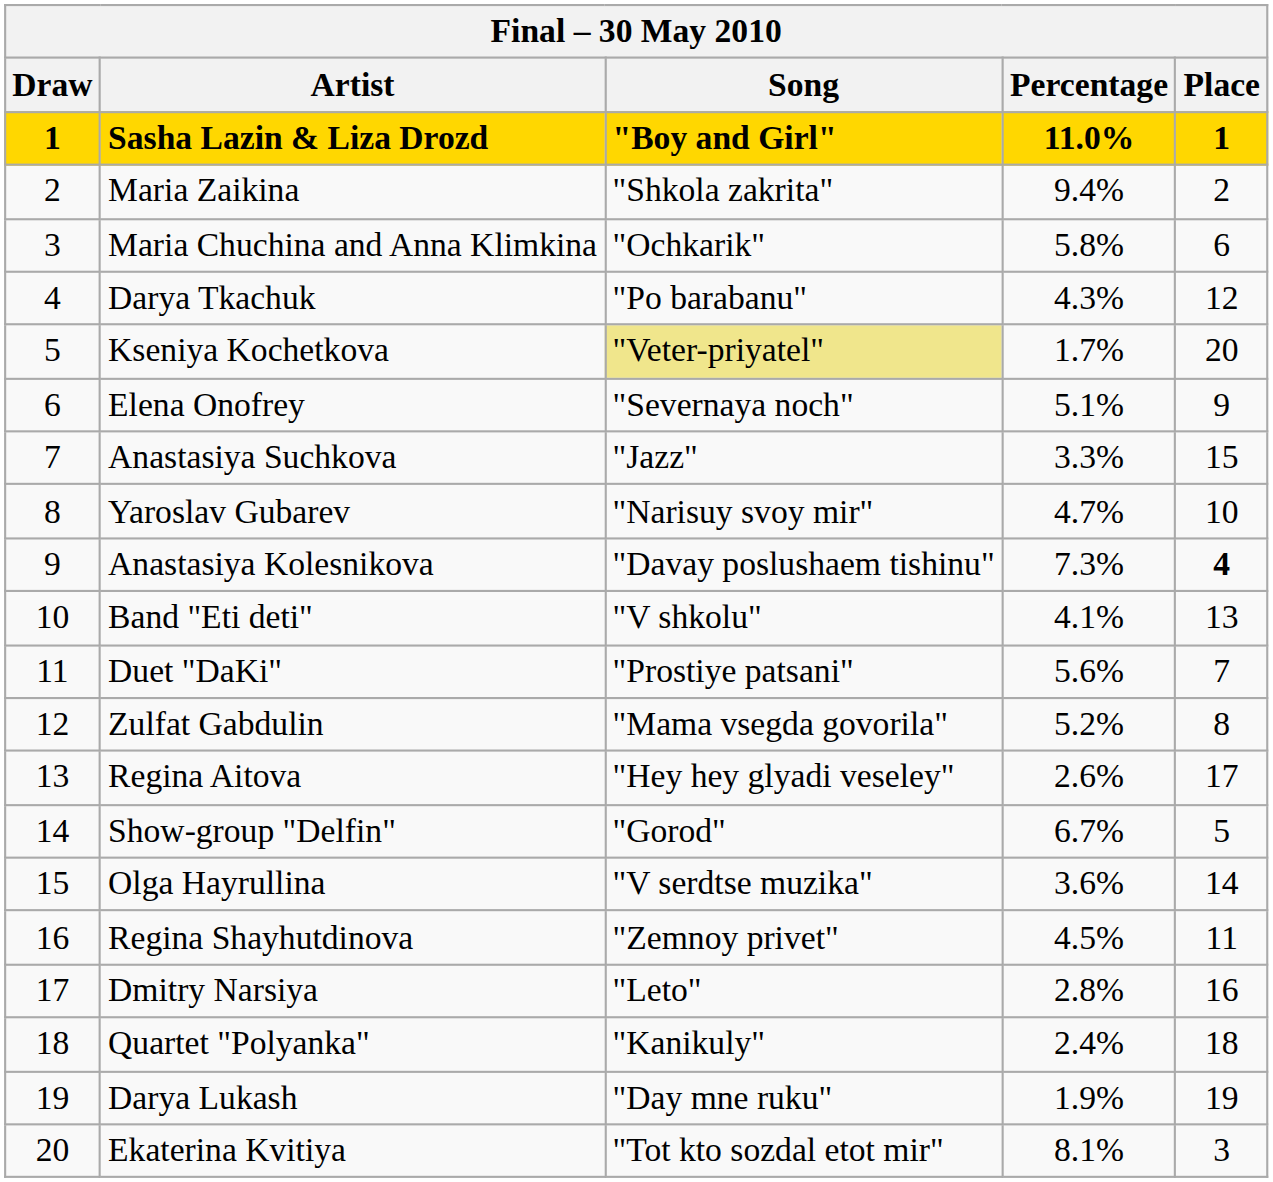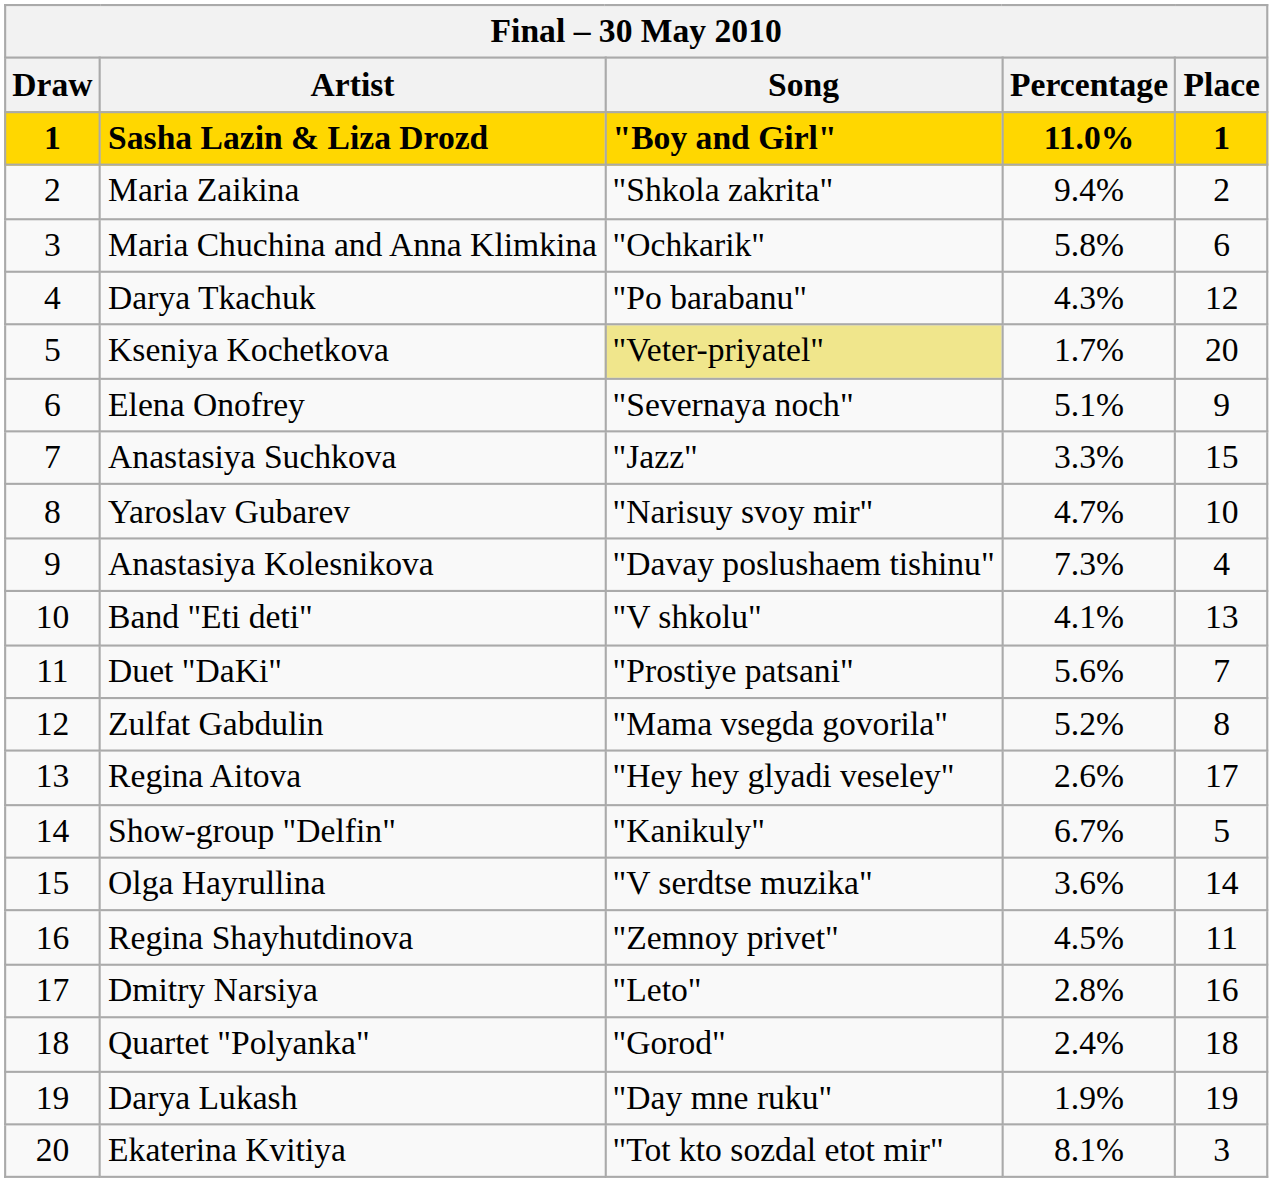(1222, 564) bold -> (1222, 564) normal
(669, 830) "Gorod" -> (689, 830) "Kanikuly"
(689, 1043) "Kanikuly" -> (669, 1043) "Gorod"
